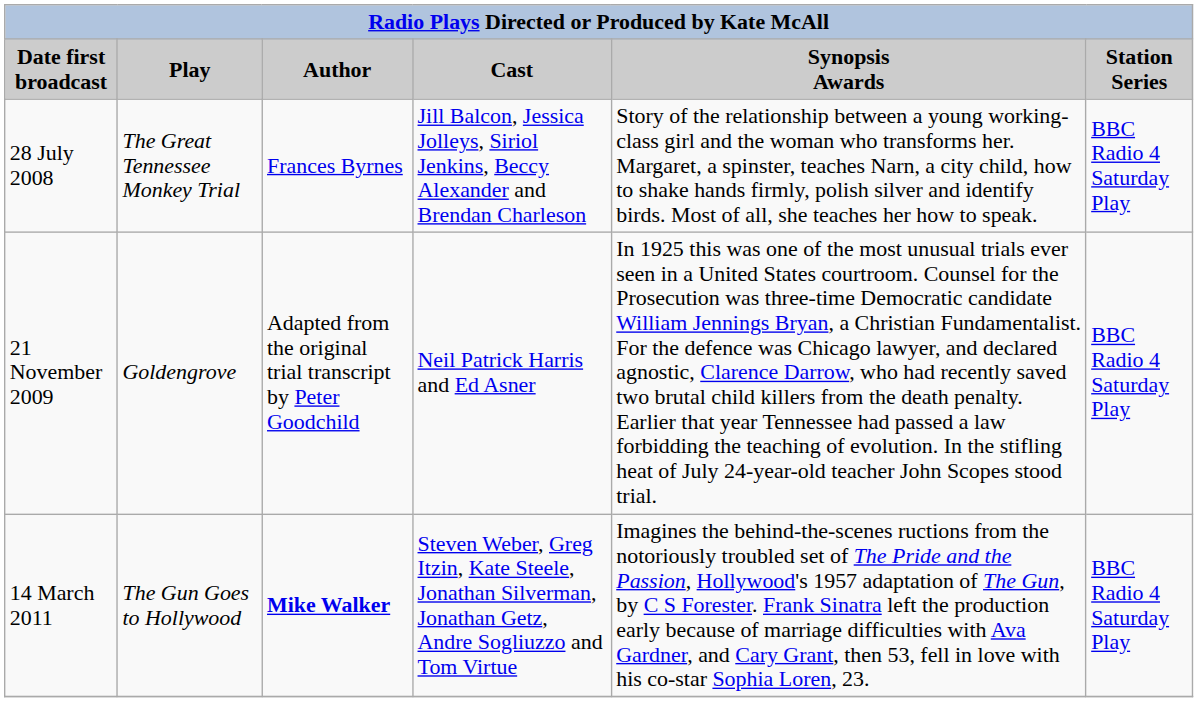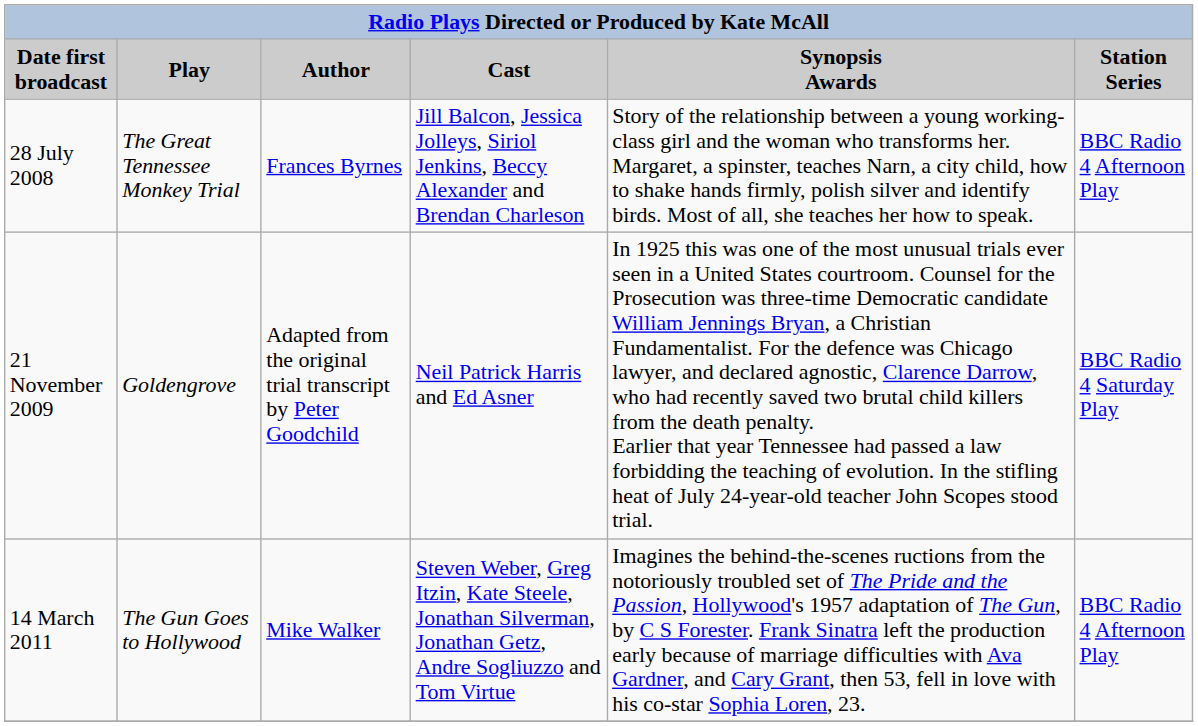(1130, 165) BBC Radio 4 Saturday Play -> (1132, 165) BBC Radio 4 Afternoon Play
(329, 604) bold -> (323, 629) normal
(1130, 604) BBC Radio 4 Saturday Play -> (1132, 629) BBC Radio 4 Afternoon Play
